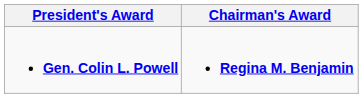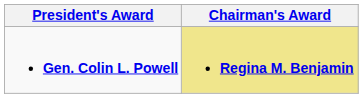(270, 68) no background -> (270, 68) khaki background
